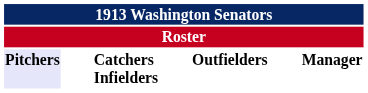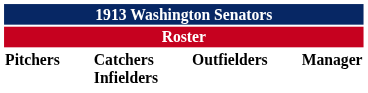(32, 59) lavender background -> (32, 59) no background
